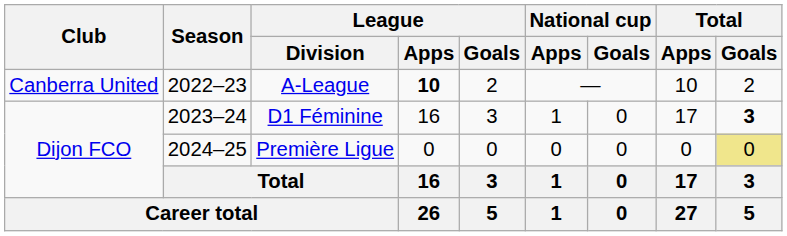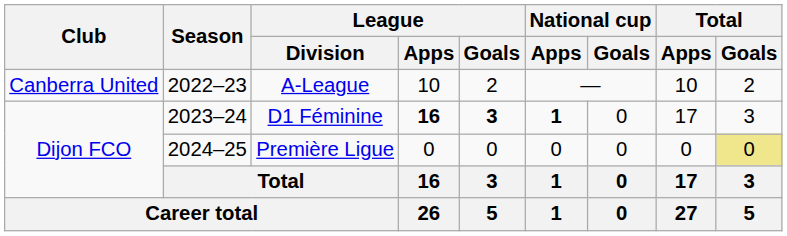(429, 85) bold -> (429, 85) normal
(429, 117) normal -> (429, 117) bold
(492, 117) normal -> (492, 117) bold
(556, 117) normal -> (556, 117) bold
(749, 117) bold -> (749, 117) normal
